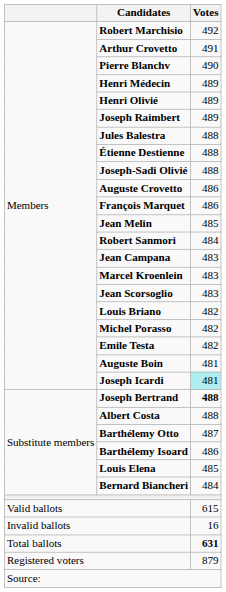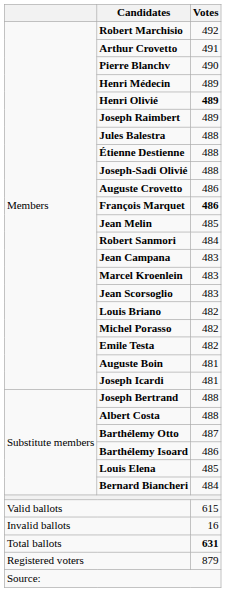(210, 100) normal -> (210, 100) bold
(210, 205) normal -> (210, 205) bold
(210, 380) paleturquoise background -> (210, 380) no background
(210, 398) bold -> (210, 398) normal
